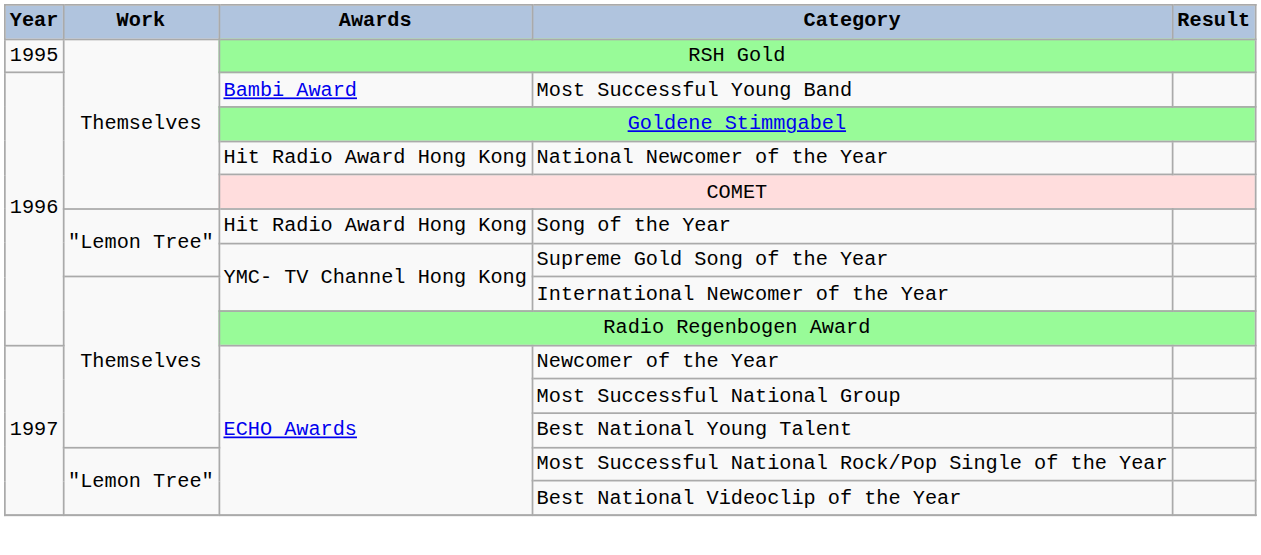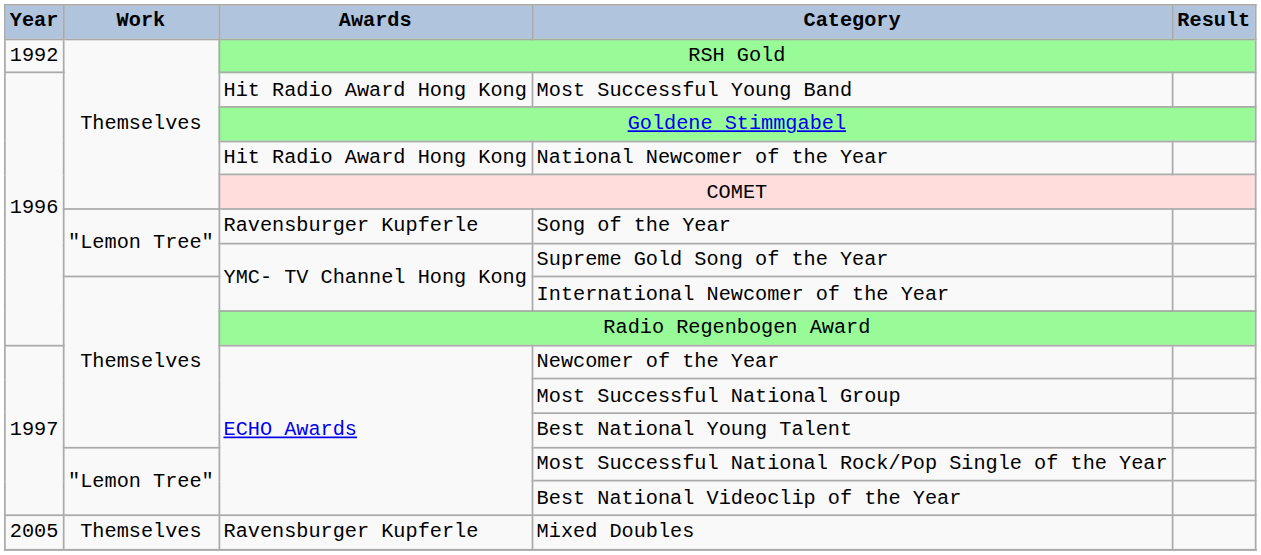(34, 56) 1995 -> (34, 56) 1992
(290, 90) Bambi Award -> (375, 90) Hit Radio Award Hong Kong
(375, 226) Hit Radio Award Hong Kong -> (351, 226) Ravensburger Kupferle
+ row: (616, 532)
